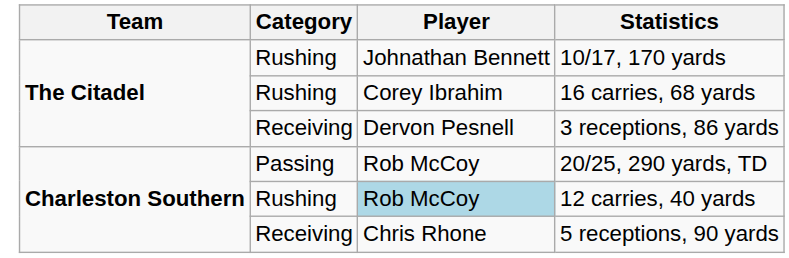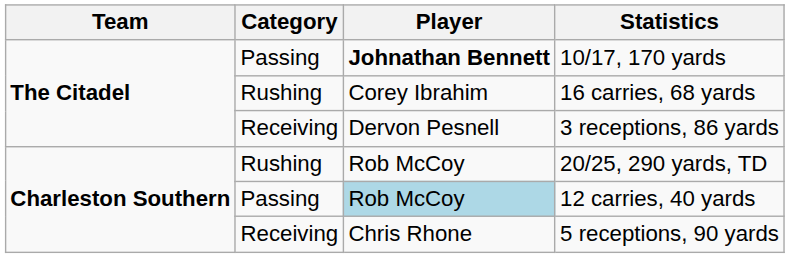(296, 57) Rushing -> (280, 57) Passing
(456, 57) normal -> (449, 57) bold
(295, 163) Passing -> (281, 163) Rushing
(296, 198) Rushing -> (280, 198) Passing
